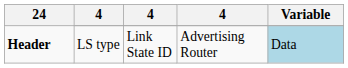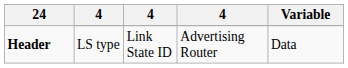(284, 44) lightblue background -> (284, 44) no background
